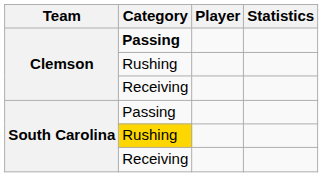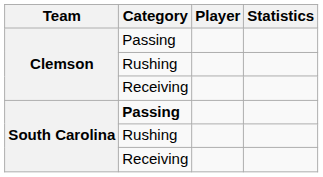(151, 40) bold -> (149, 40) normal
(149, 111) normal -> (151, 111) bold
(150, 135) gold background -> (150, 135) no background
